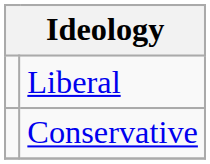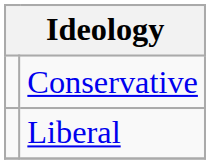rows swapped: (113, 132) <-> (74, 81)
